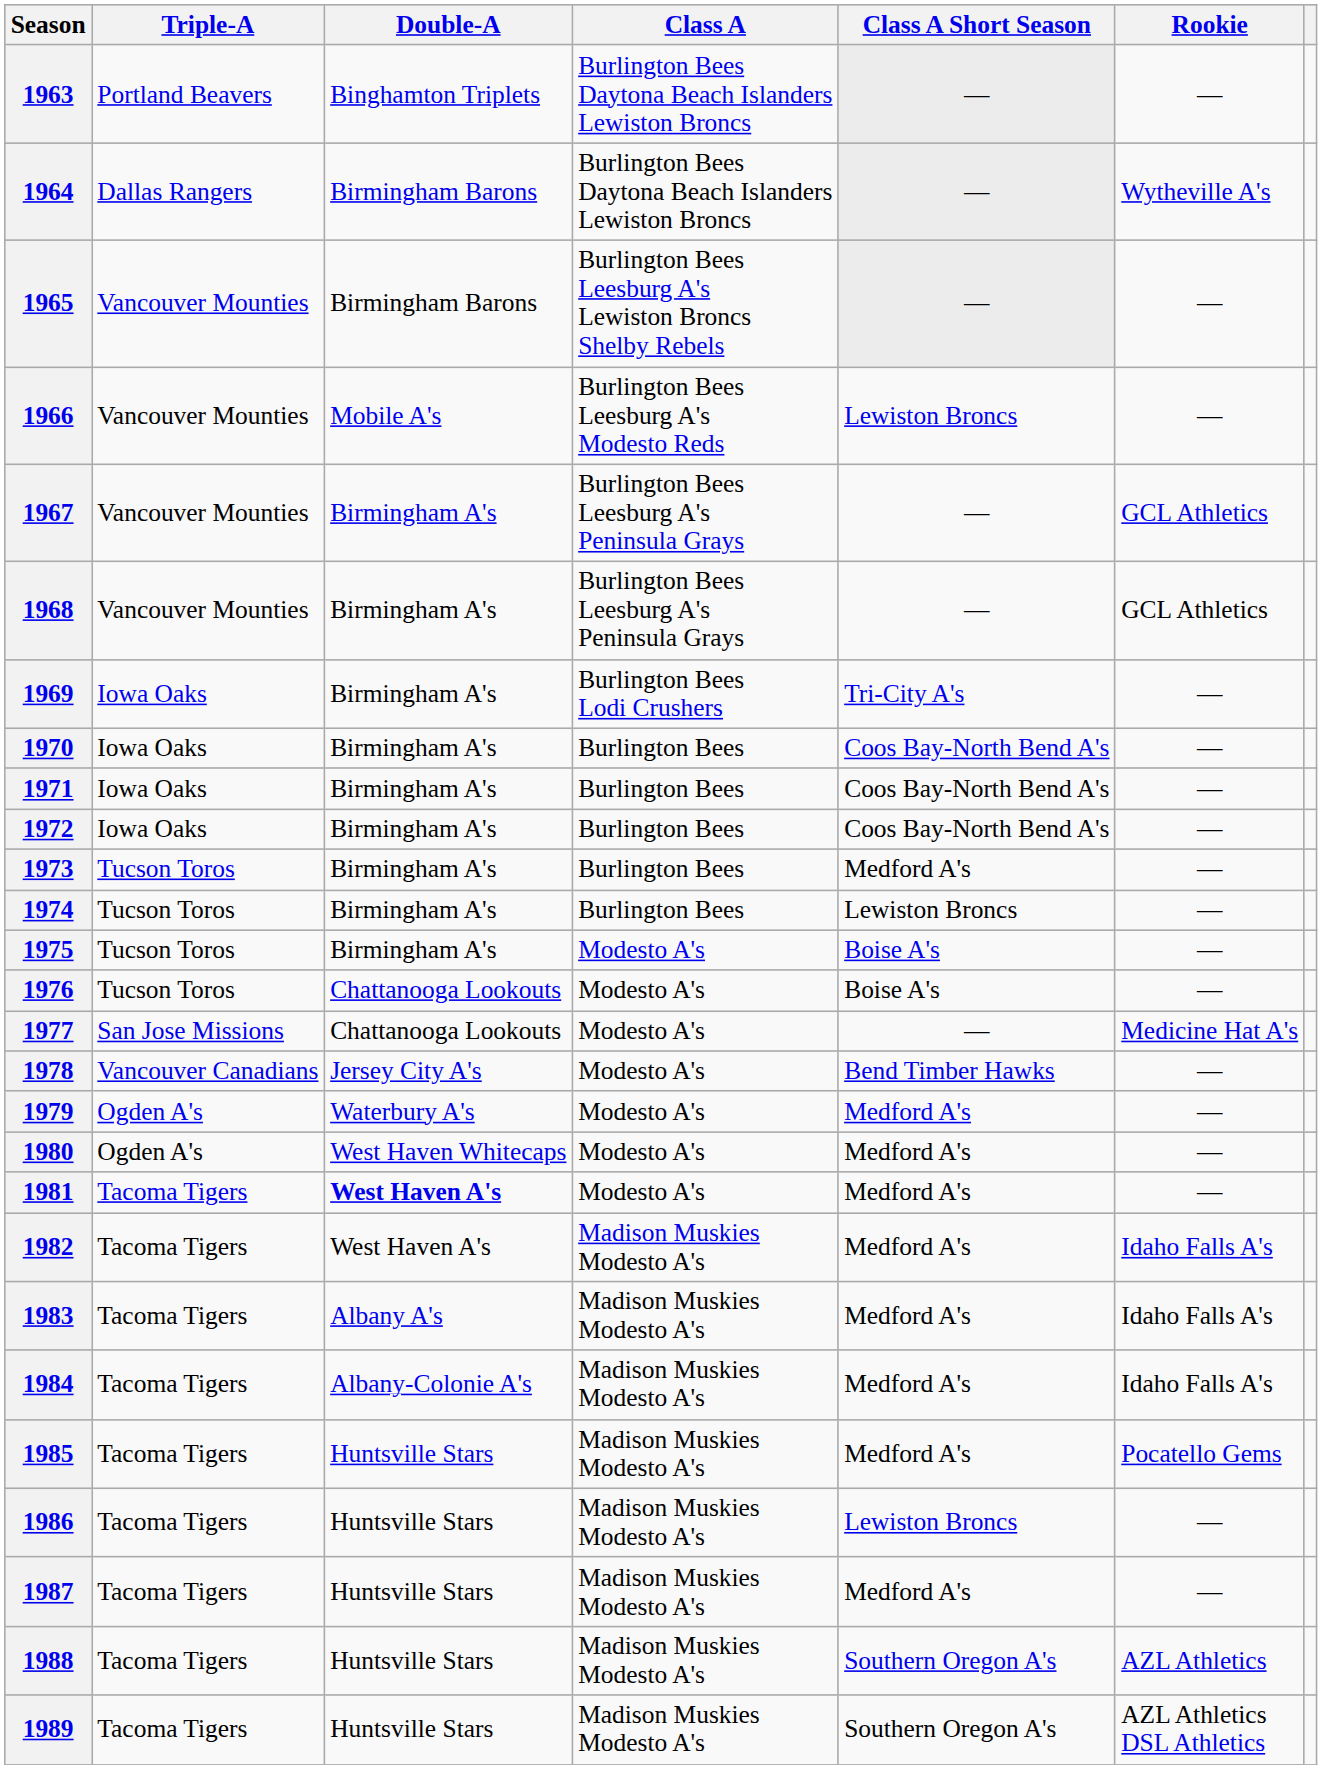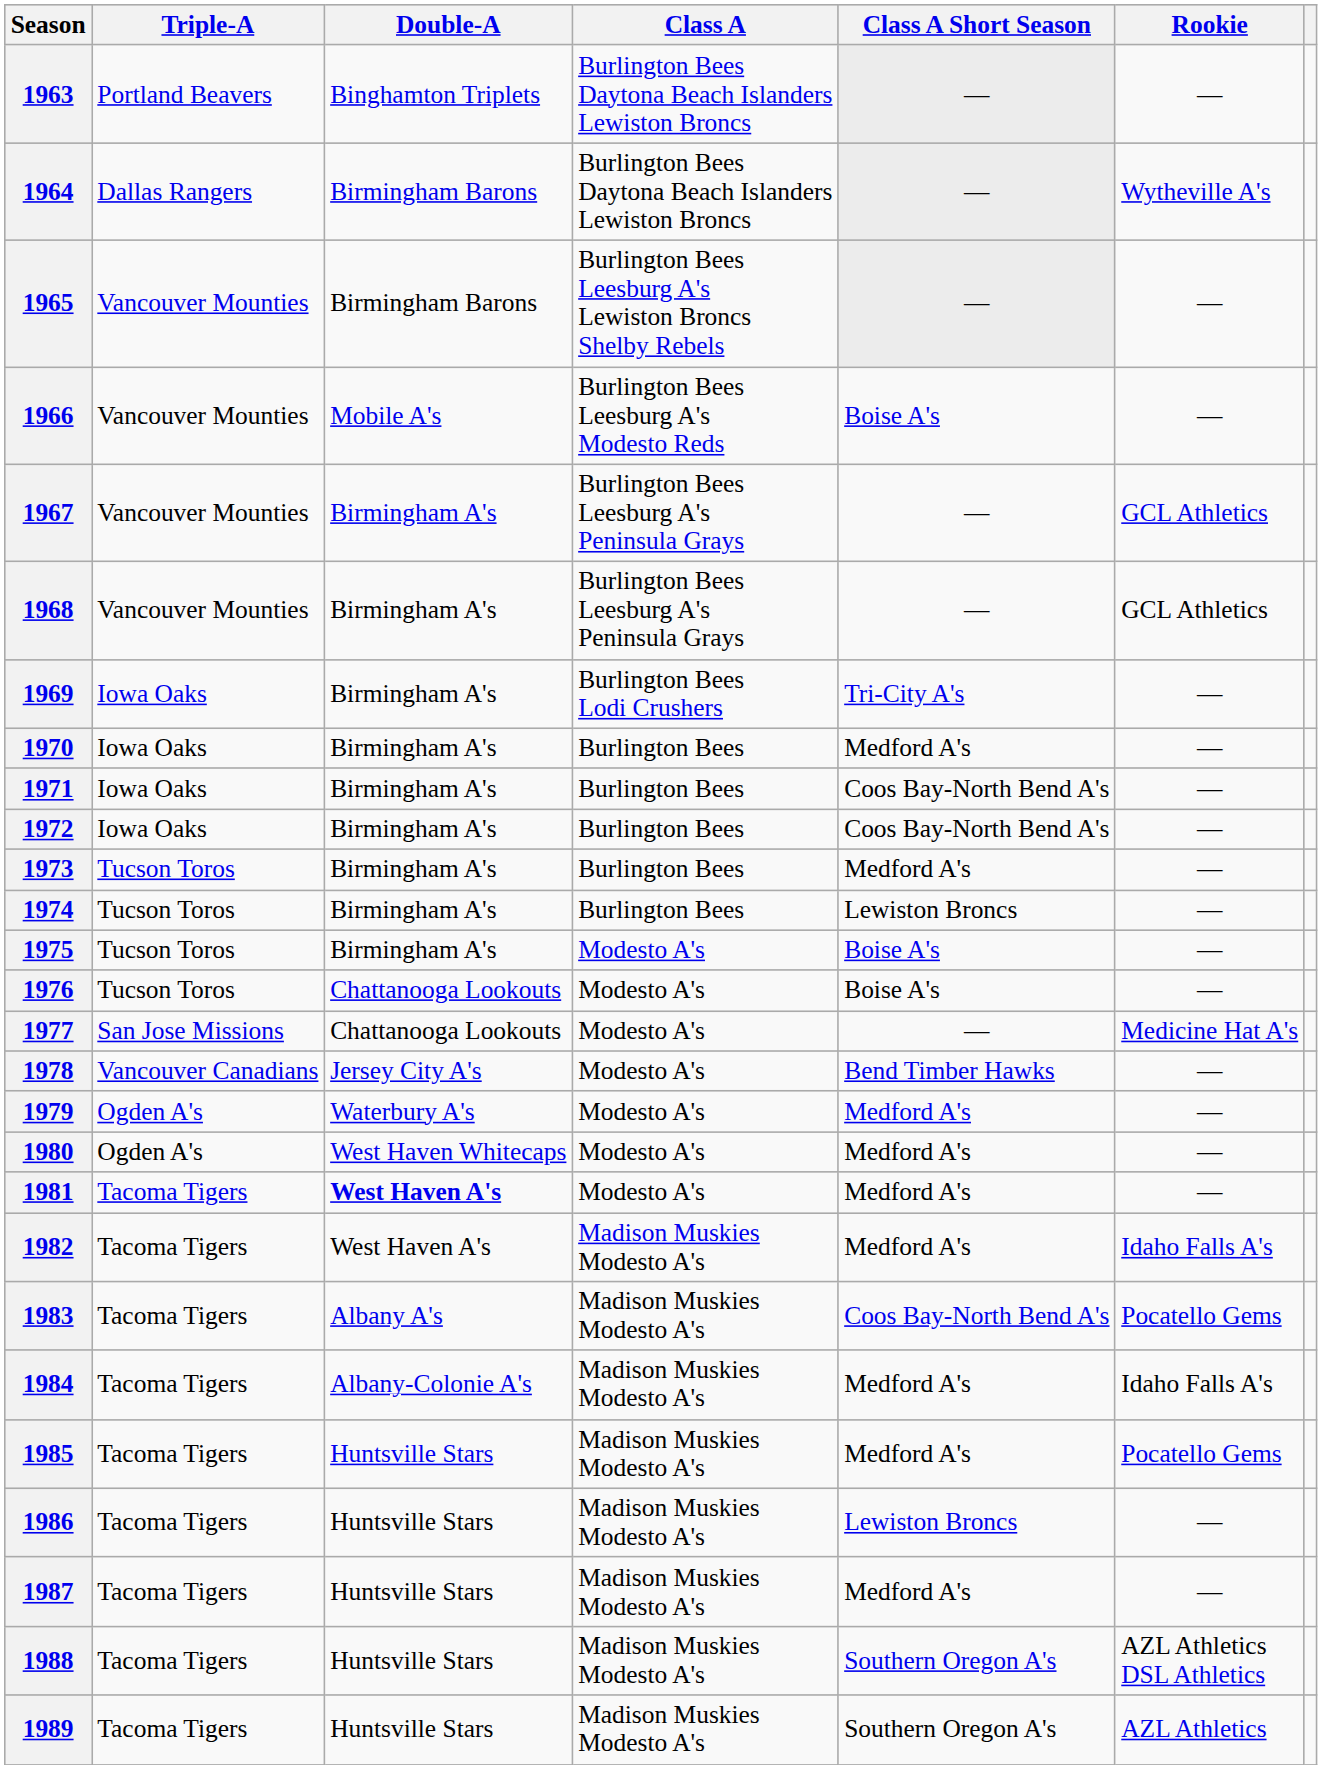(931, 415) Lewiston Broncs -> (892, 415) Boise A's
(977, 748) Coos Bay-North Bend A's -> (908, 748) Medford A's
(908, 1315) Medford A's -> (977, 1315) Coos Bay-North Bend A's
(1197, 1315) Idaho Falls A's -> (1201, 1315) Pocatello Gems
(1194, 1660) AZL Athletics -> (1194, 1660) AZL Athletics DSL Athletics
(1194, 1729) AZL Athletics DSL Athletics -> (1194, 1729) AZL Athletics
